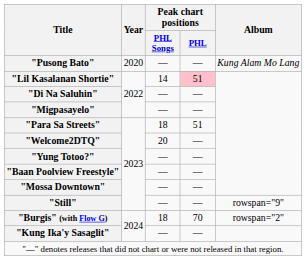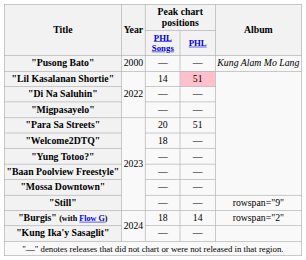(133, 63) 2020 -> (133, 63) 2000
(163, 125) 18 -> (163, 125) 20
(163, 140) 20 -> (163, 140) 18
(198, 218) 70 -> (198, 218) 14
